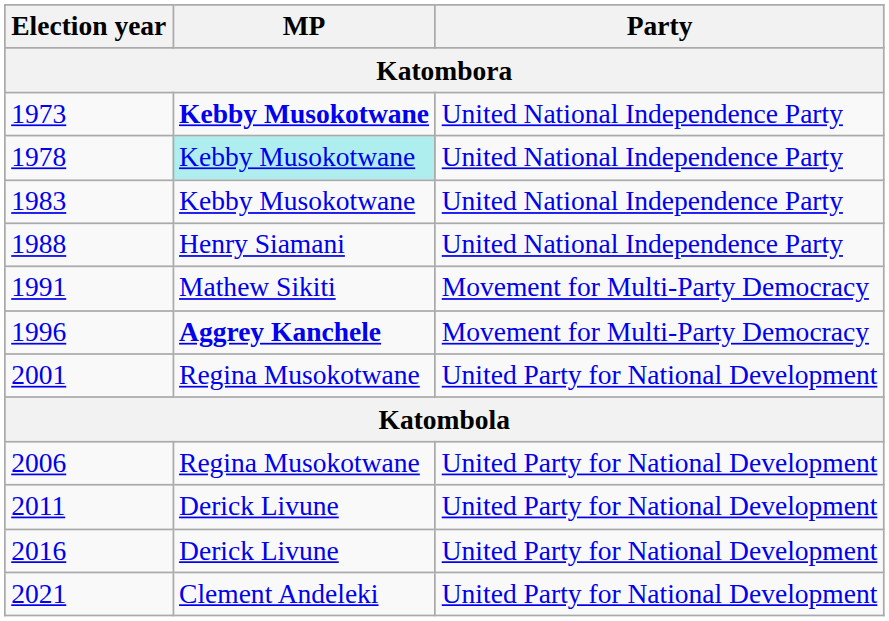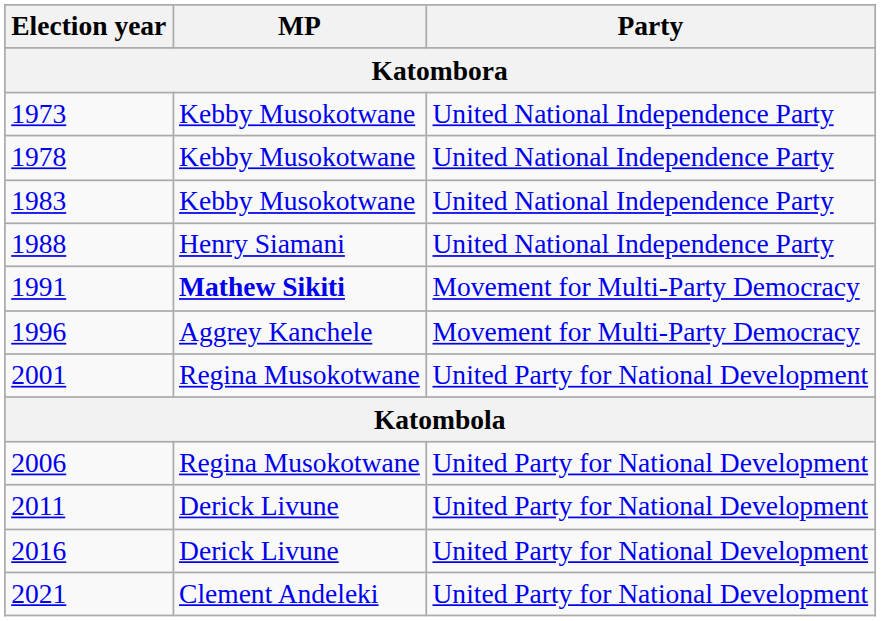(304, 113) bold -> (297, 113) normal
(297, 157) paleturquoise background -> (297, 157) no background
(257, 288) normal -> (262, 288) bold
(280, 331) bold -> (276, 331) normal
